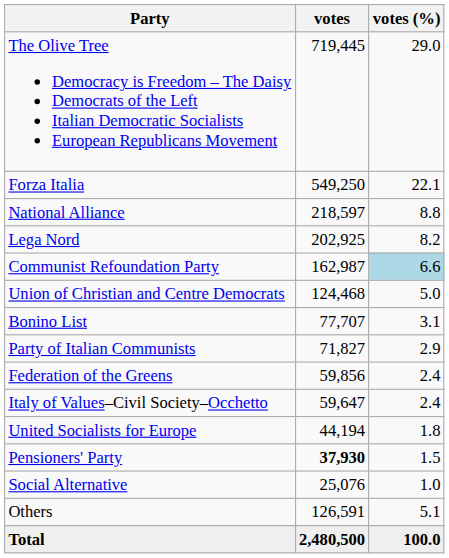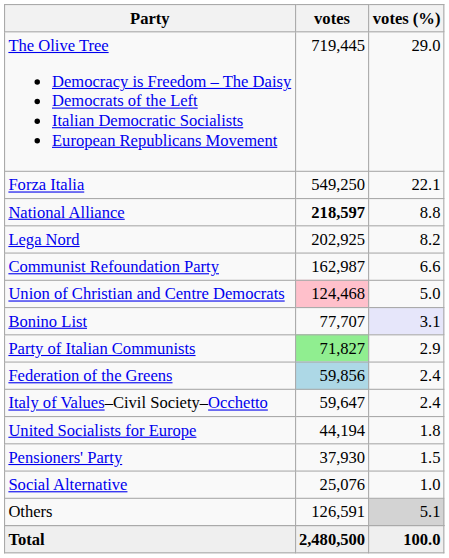(338, 211) normal -> (338, 211) bold
(430, 266) lightblue background -> (430, 266) no background
(338, 293) no background -> (338, 293) pink background
(430, 321) no background -> (430, 321) lavender background
(342, 348) no background -> (342, 348) lightgreen background
(342, 375) no background -> (342, 375) lightblue background
(342, 457) bold -> (342, 457) normal
(430, 512) no background -> (430, 512) lightgrey background
